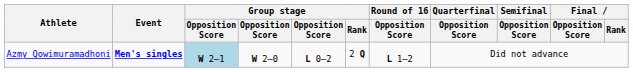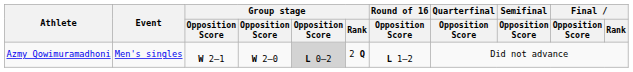(149, 54) bold -> (149, 54) normal
(211, 59) lightblue background -> (211, 59) no background
(318, 59) no background -> (318, 59) lightgrey background
